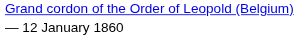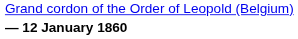(64, 27) normal -> (66, 27) bold
